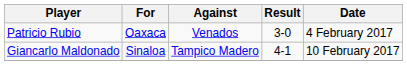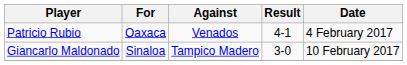(282, 32) 3-0 -> (282, 32) 4-1
(282, 51) 4-1 -> (282, 51) 3-0
